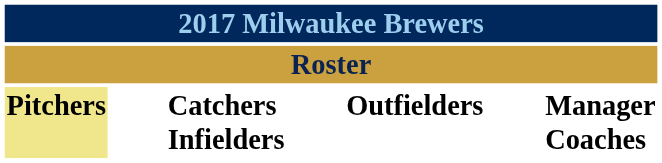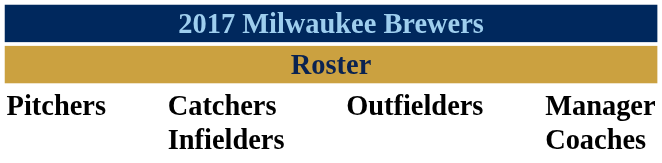(56, 105) khaki background -> (56, 105) no background
